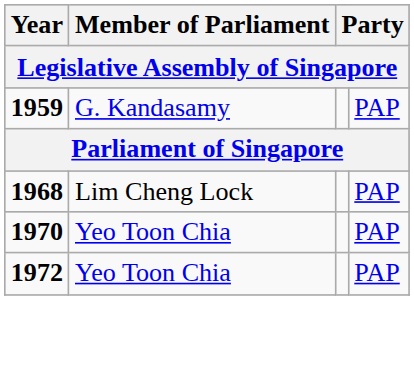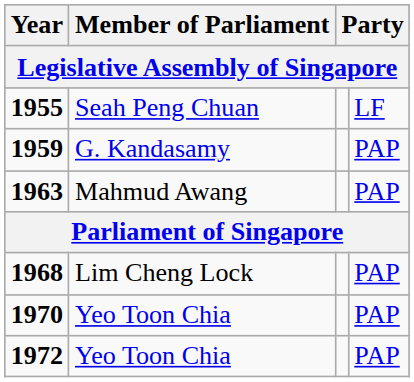+ row: (37, 107)
+ row: (37, 190)
